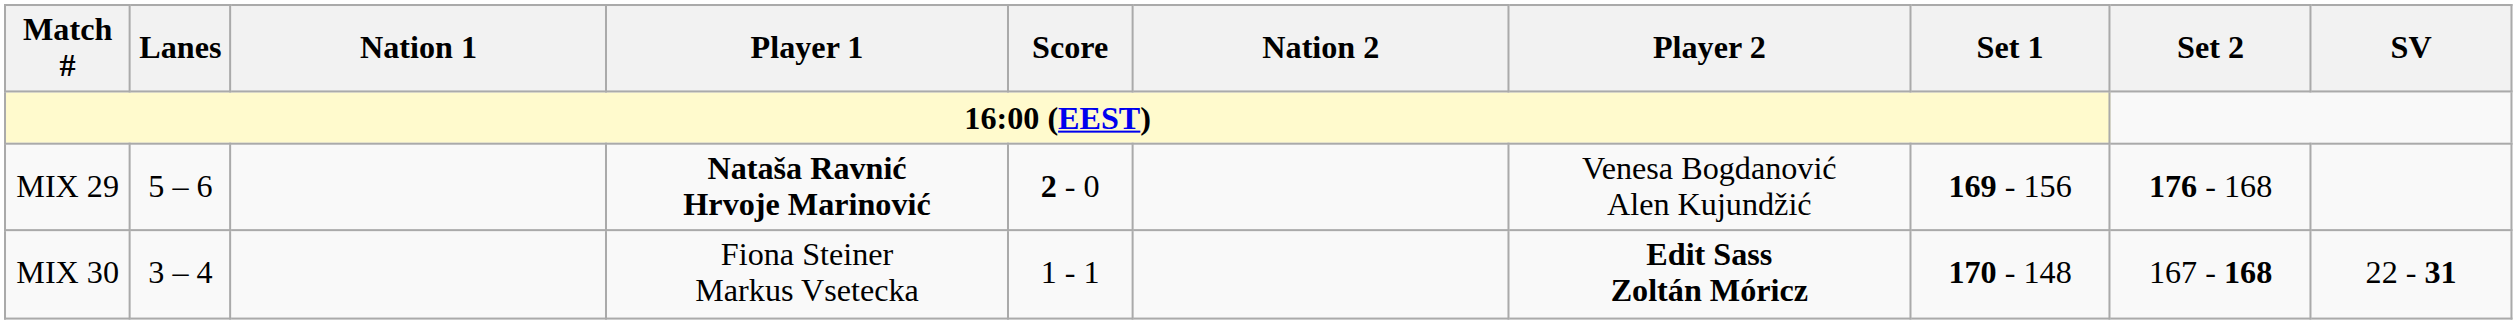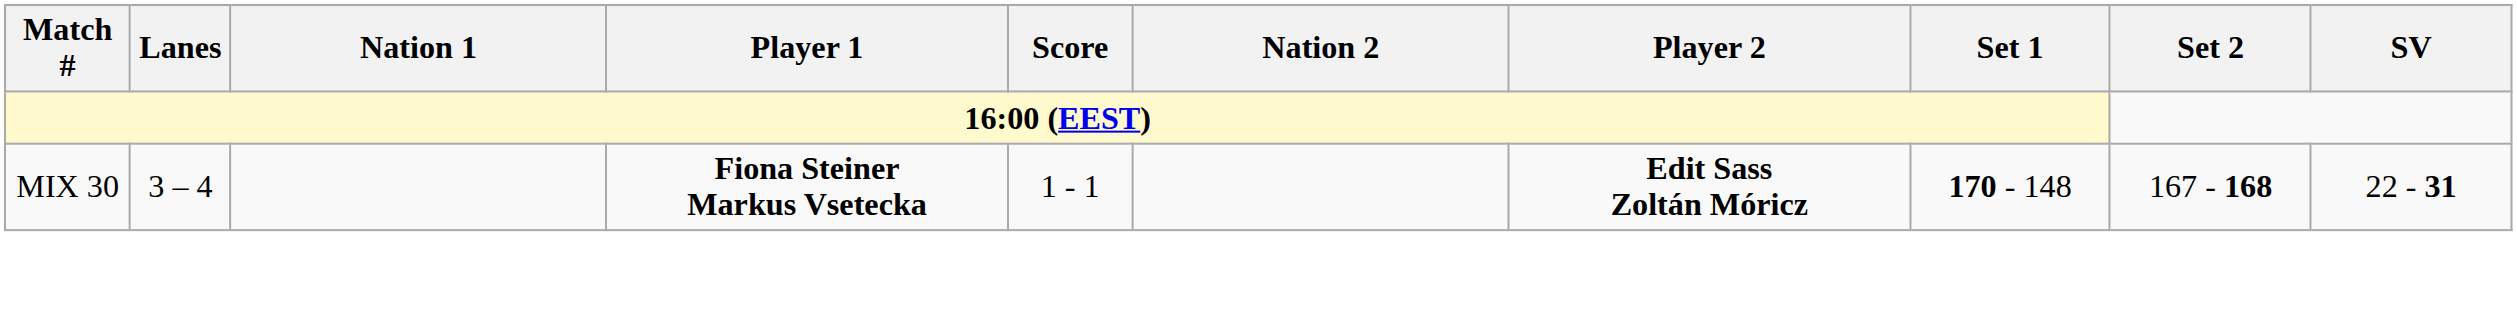- row: (68, 186)
(807, 273) normal -> (807, 186) bold
